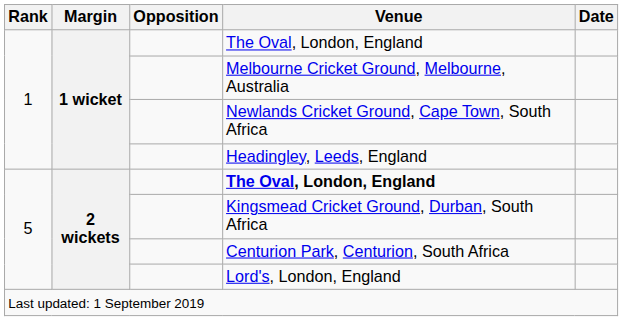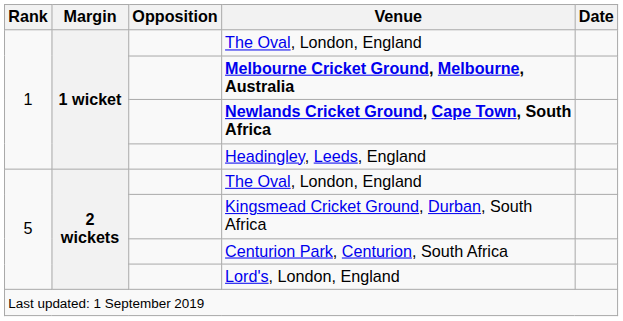(366, 77) normal -> (375, 77) bold
(389, 121) normal -> (398, 121) bold
(331, 181) bold -> (323, 181) normal
